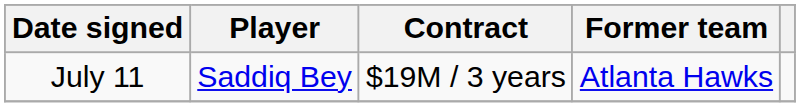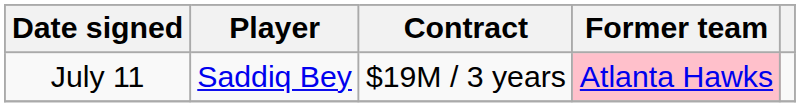(676, 76) no background -> (676, 76) pink background
